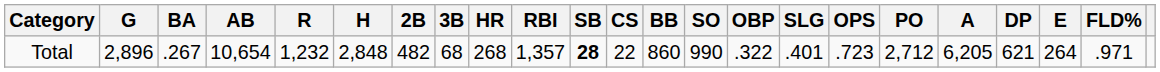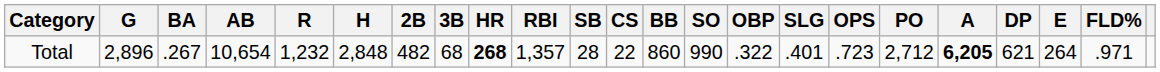(490, 52) normal -> (490, 52) bold
(588, 52) bold -> (588, 52) normal
(968, 52) normal -> (968, 52) bold
